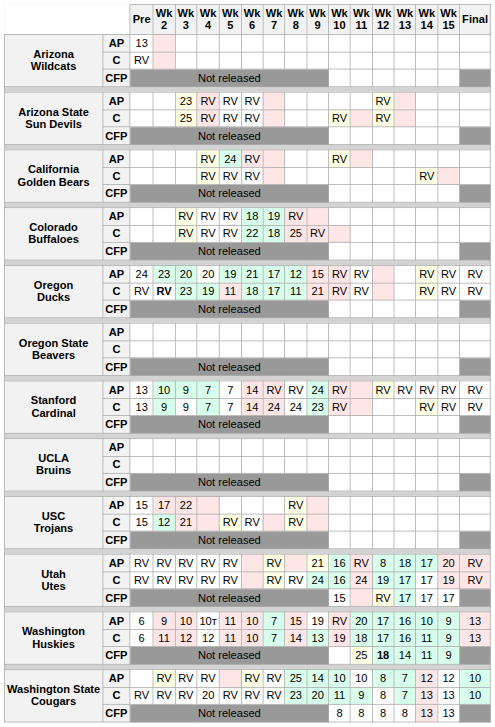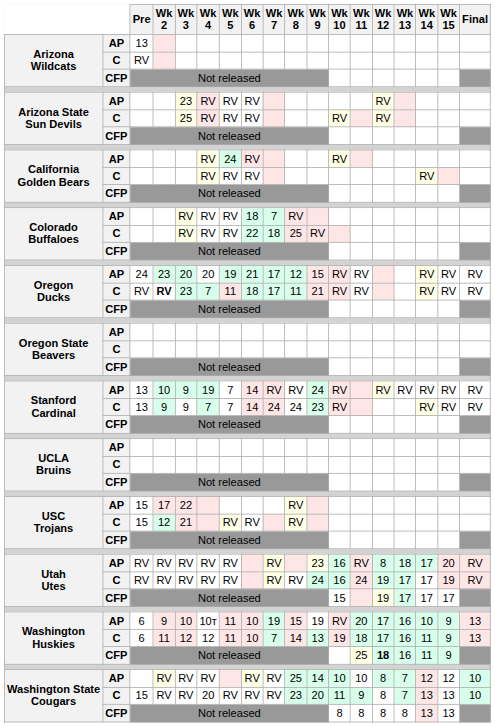(274, 217) 19 -> (274, 217) 7
(208, 292) 19 -> (208, 292) 7
(208, 390) 7 -> (208, 390) 19
(318, 563) 21 -> (318, 563) 23
(383, 598) RV -> (383, 598) 19
(274, 621) 7 -> (274, 621) 19
(405, 656) 14 -> (405, 656) 16
(142, 696) RV -> (142, 696) 15
